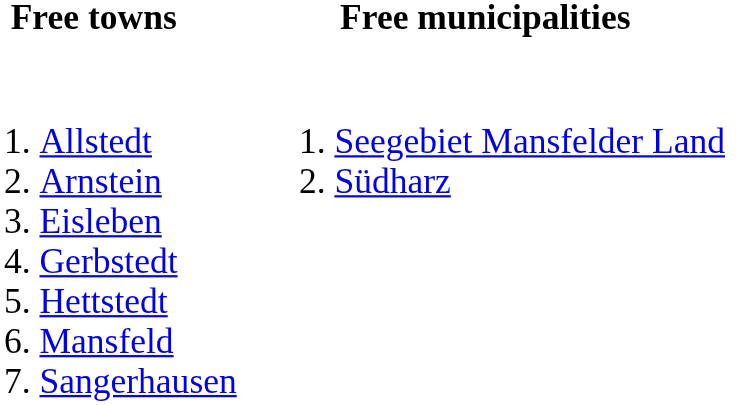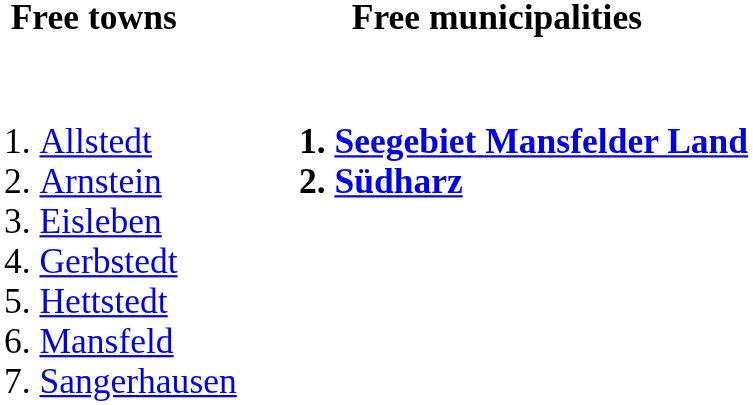(485, 162) normal -> (497, 162) bold
